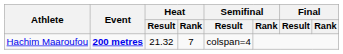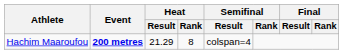(161, 42) 21.32 -> (161, 42) 21.29
(191, 42) 7 -> (191, 42) 8
